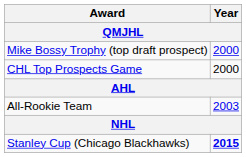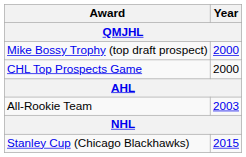(226, 143) bold -> (226, 143) normal
